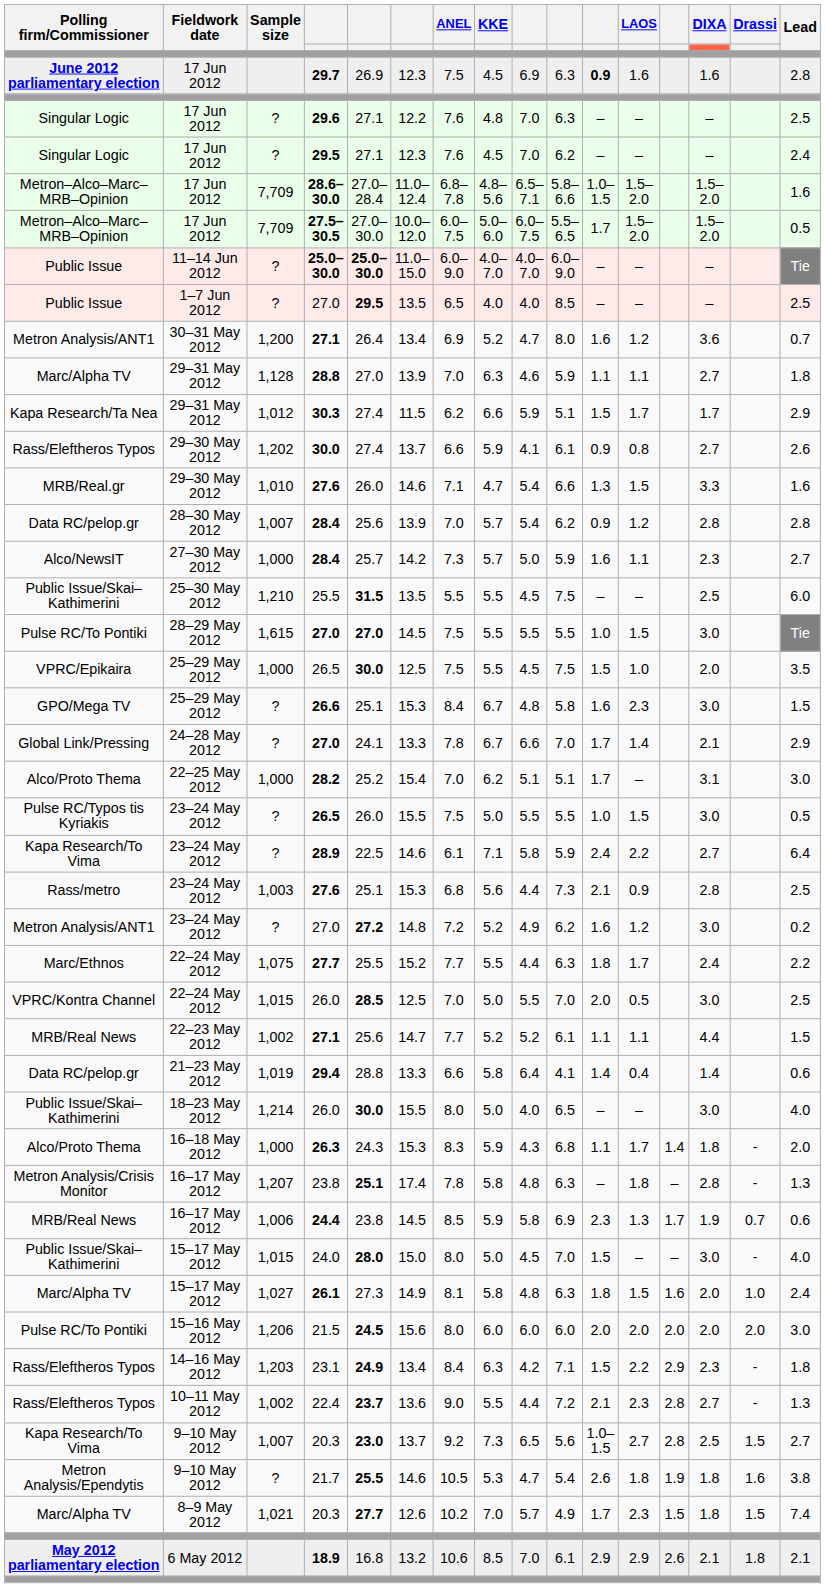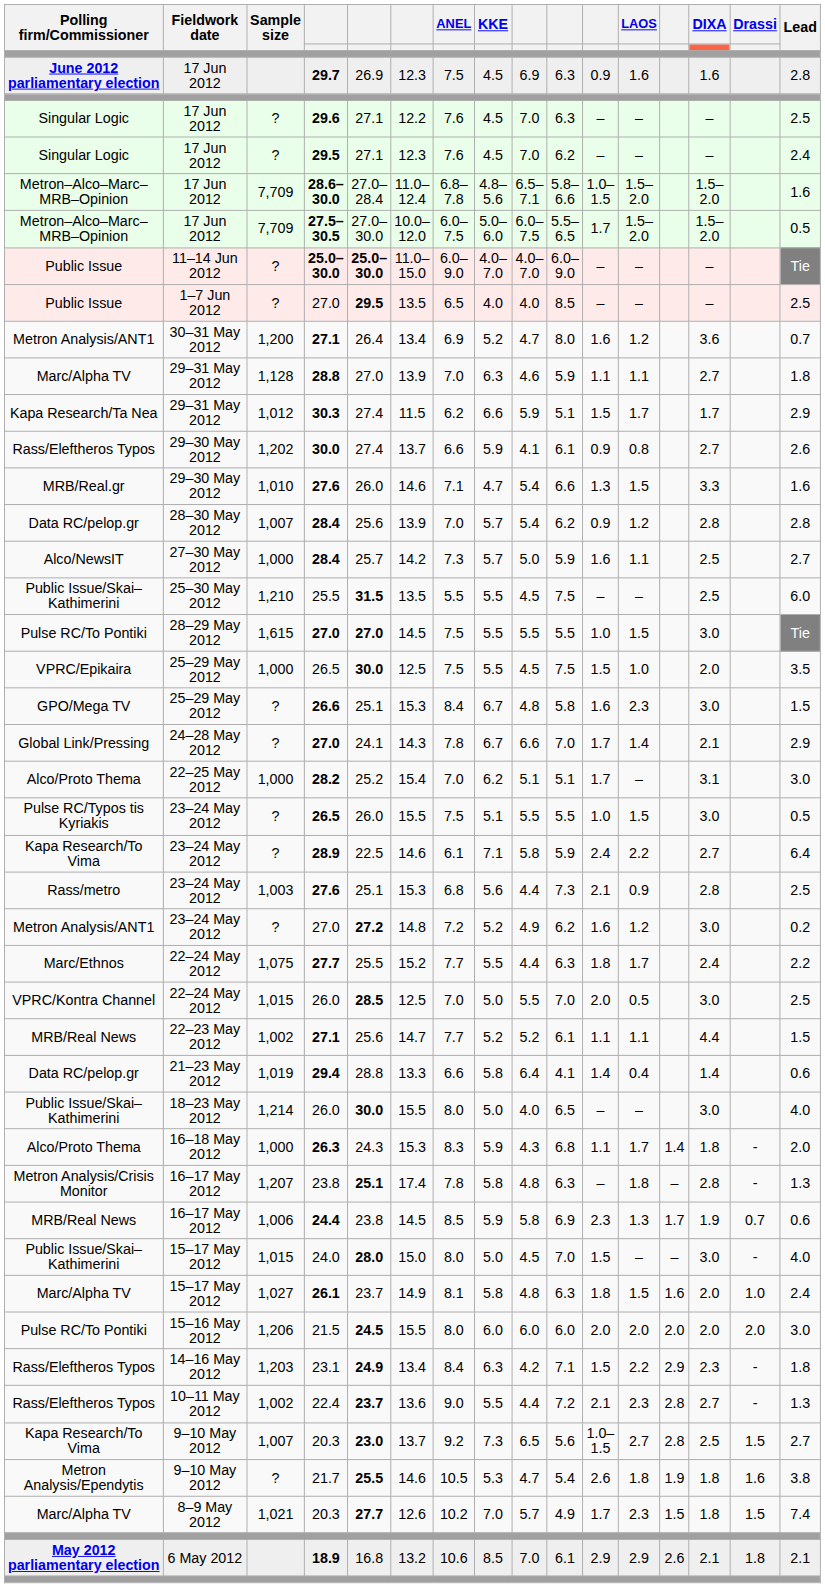(600, 75) bold -> (600, 75) normal
(493, 119) 4.8 -> (493, 119) 4.5
(710, 559) 2.3 -> (710, 559) 2.5
(412, 743) 13.3 -> (412, 743) 14.3
(493, 816) 5.0 -> (493, 816) 5.1
(369, 1294) 27.3 -> (369, 1294) 23.7
(412, 1330) 15.6 -> (412, 1330) 15.5
